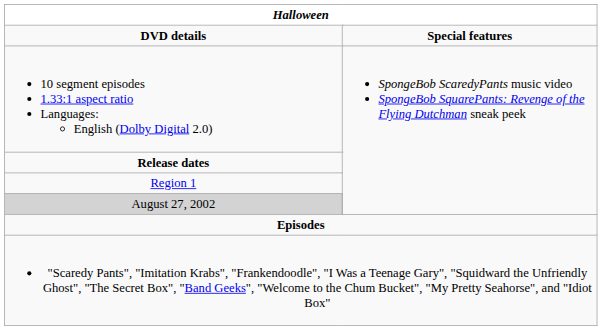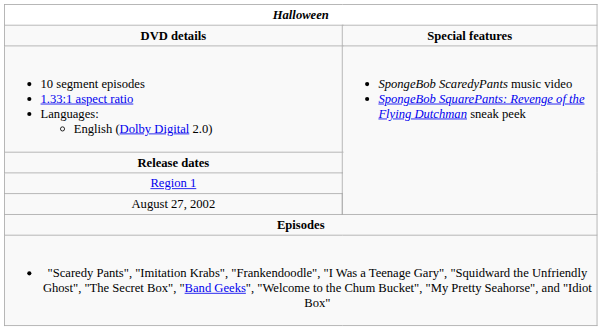(173, 204) lightgrey background -> (173, 204) no background
